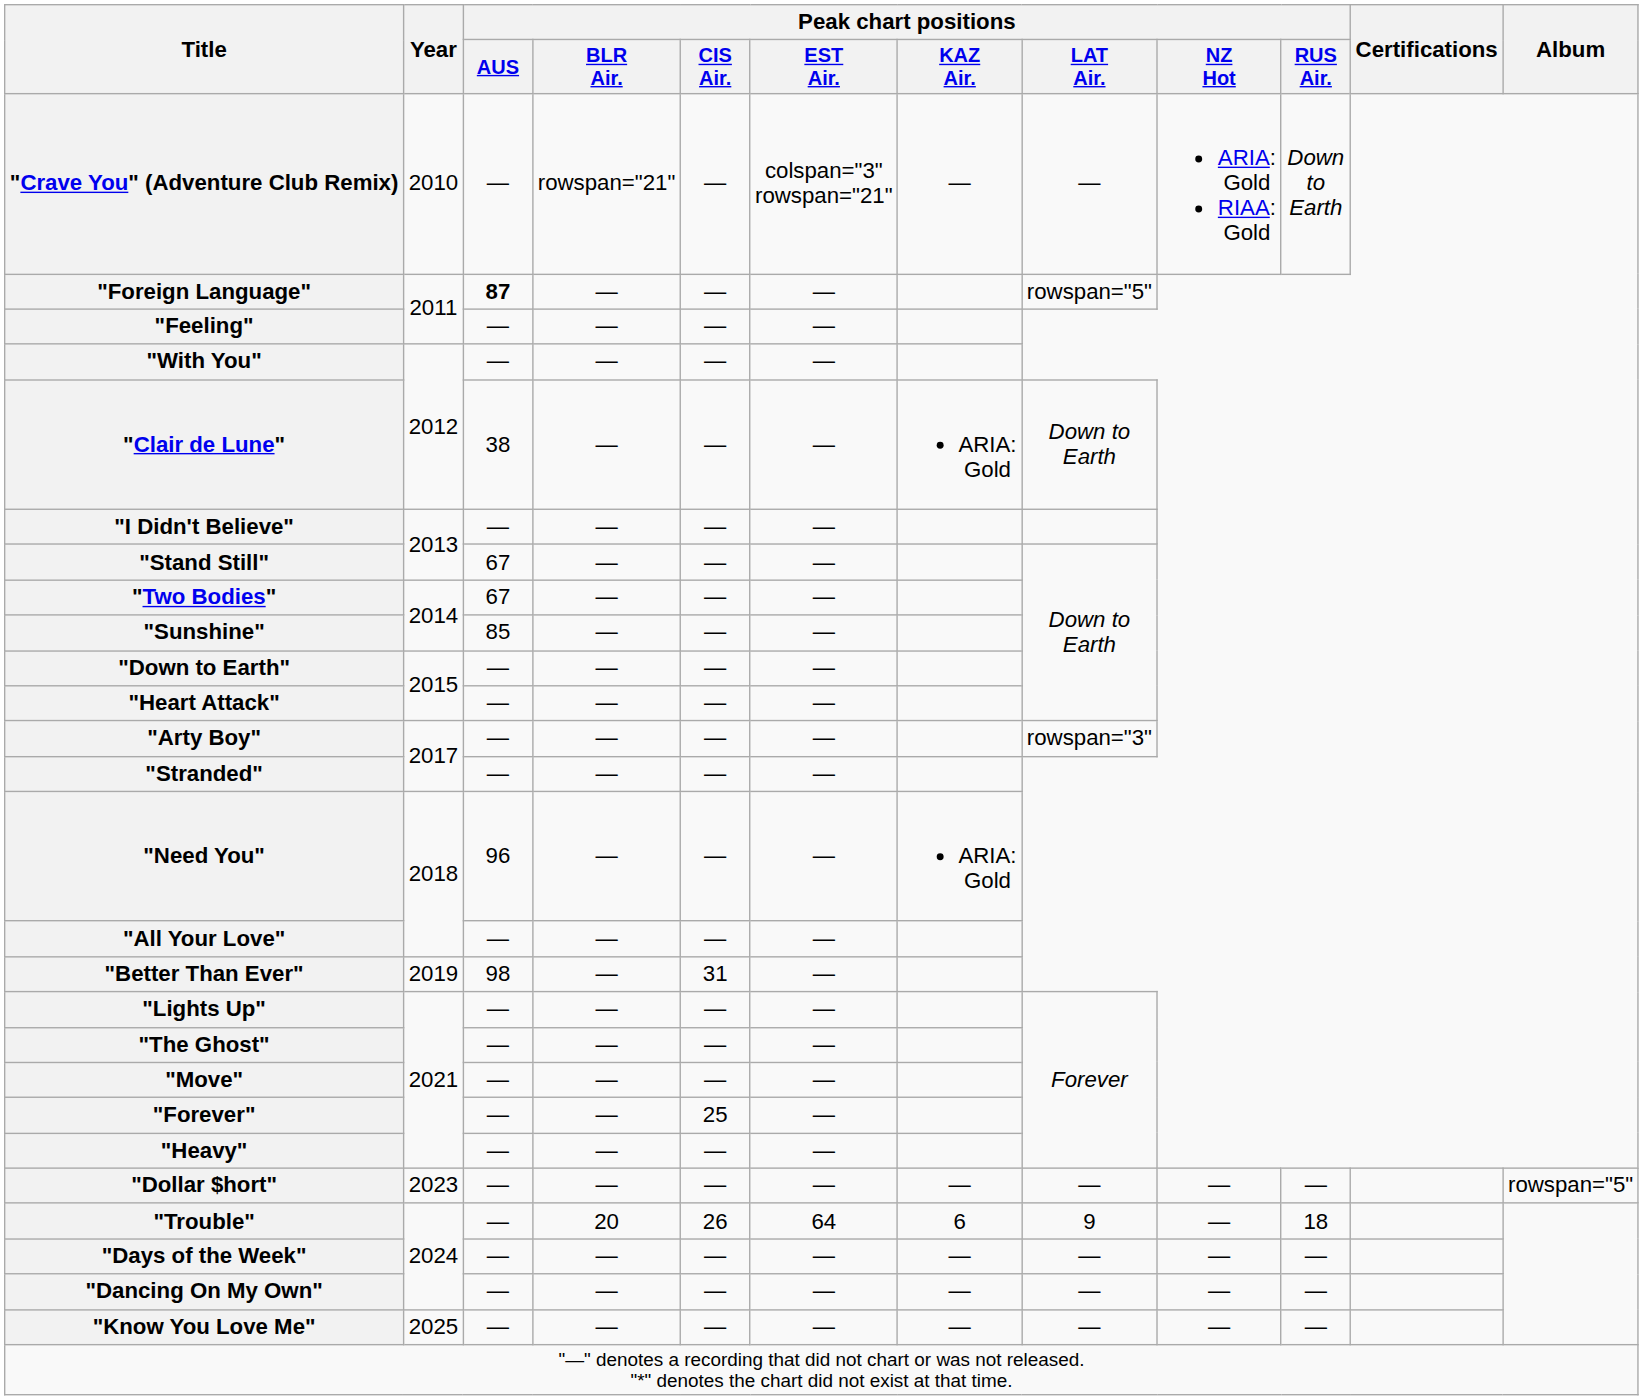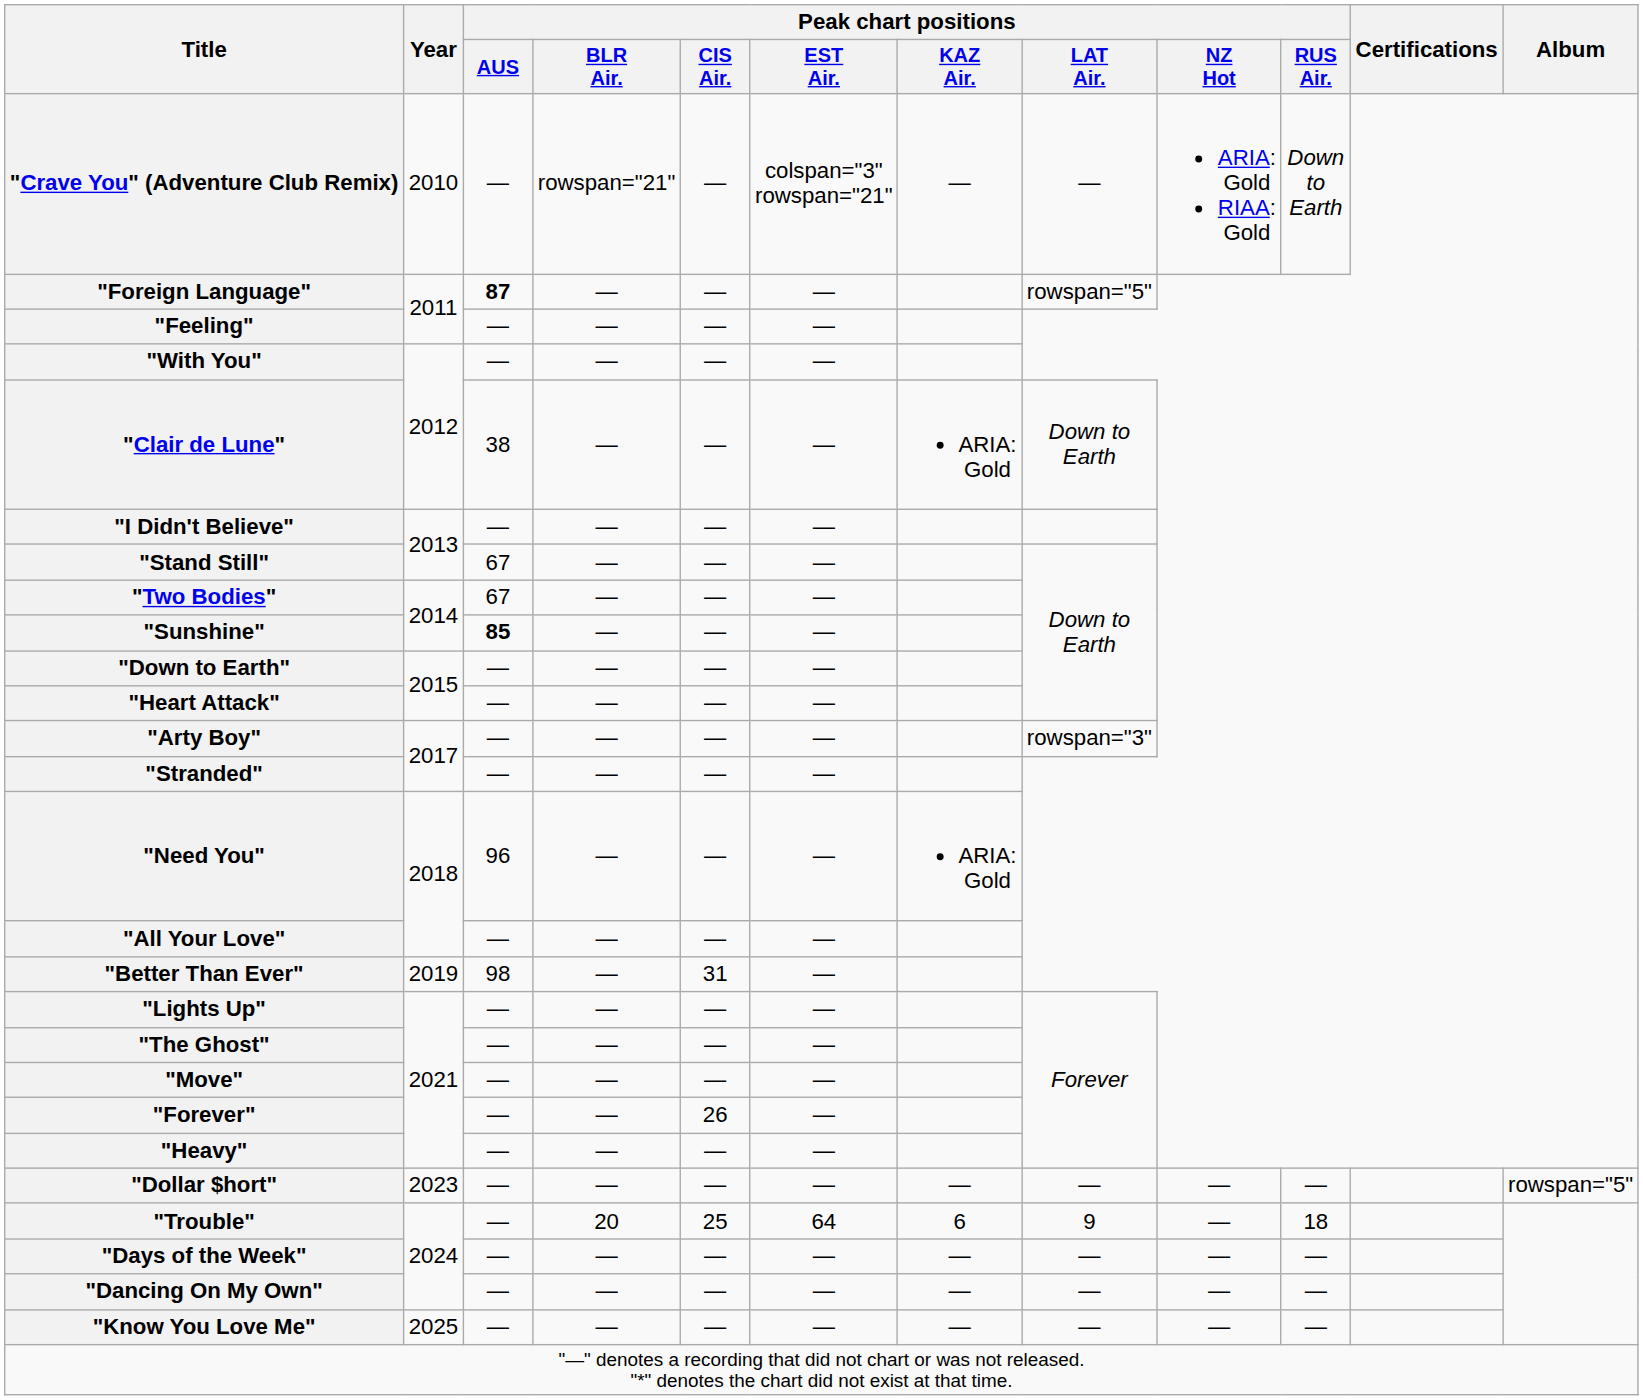(498, 632) normal -> (498, 632) bold
(715, 1115) 25 -> (715, 1115) 26
(715, 1220) 26 -> (715, 1220) 25
